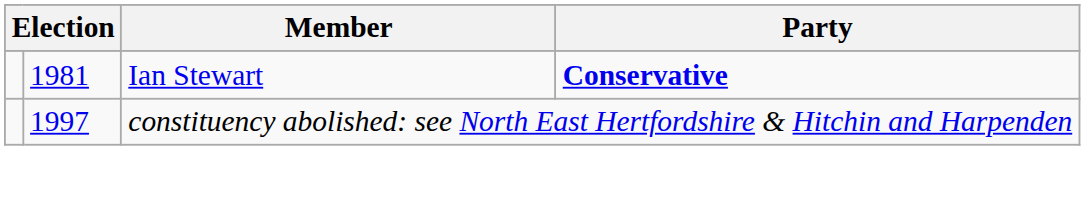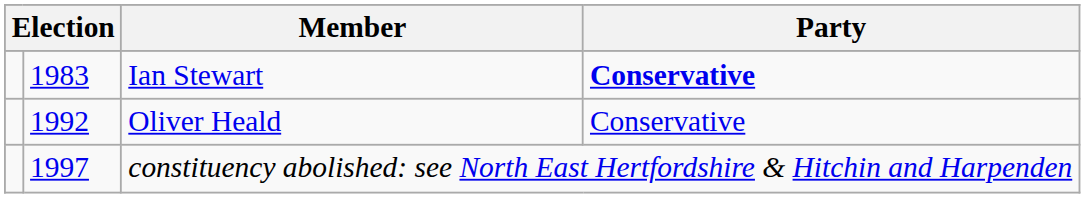(60, 74) 1981 -> (60, 74) 1983
+ row: (205, 121)
